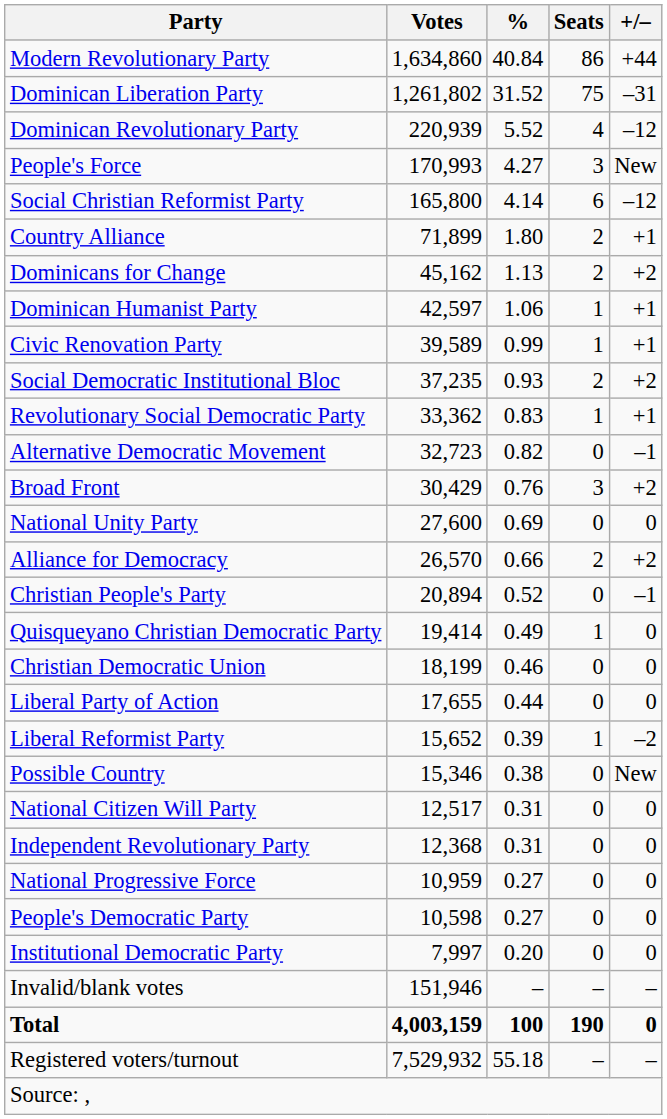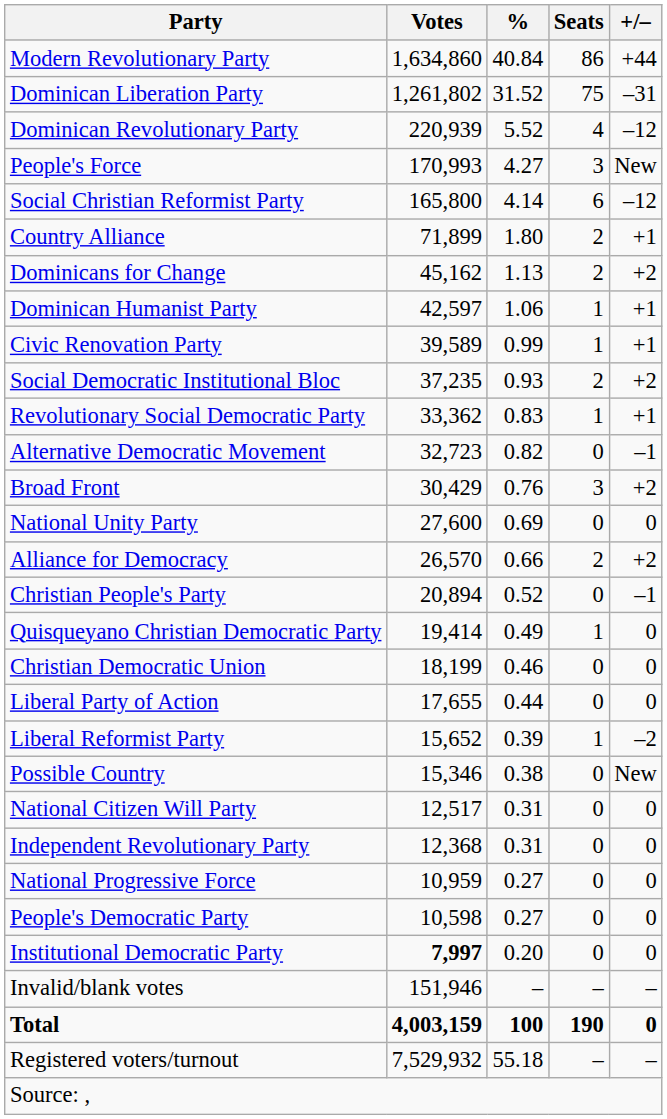(457, 952) normal -> (457, 952) bold
